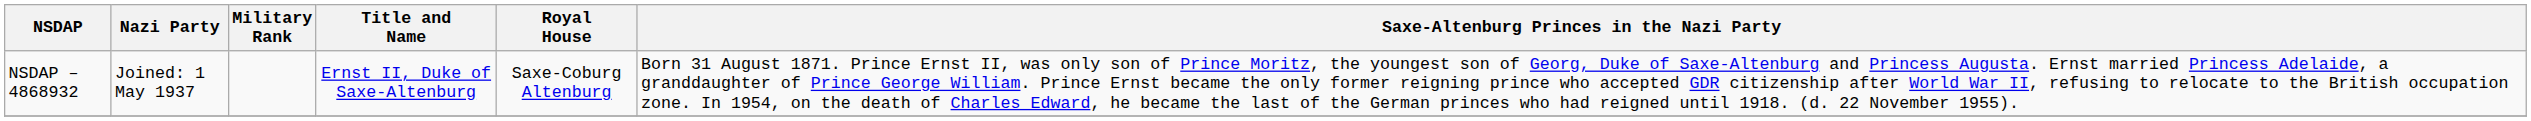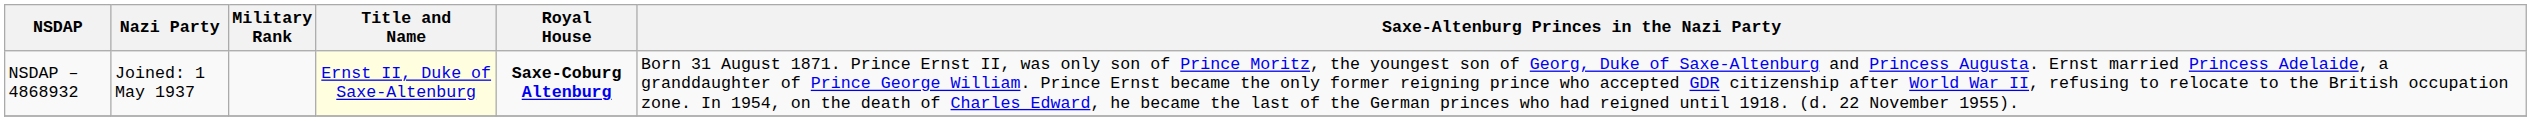(406, 84) no background -> (406, 84) lightyellow background
(567, 84) normal -> (567, 84) bold
